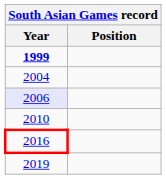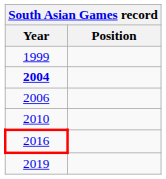(36, 56) bold -> (36, 56) normal
(36, 77) normal -> (36, 77) bold
(36, 98) lavender background -> (36, 98) no background
